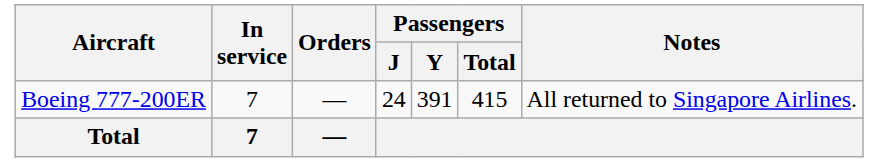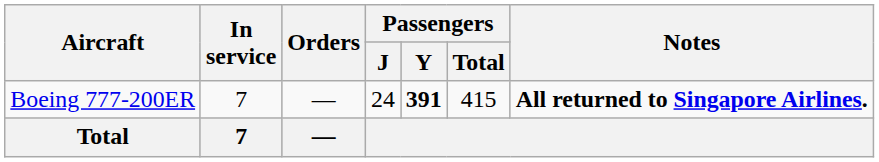(435, 99) normal -> (424, 99) bold
(692, 99) normal -> (692, 99) bold
